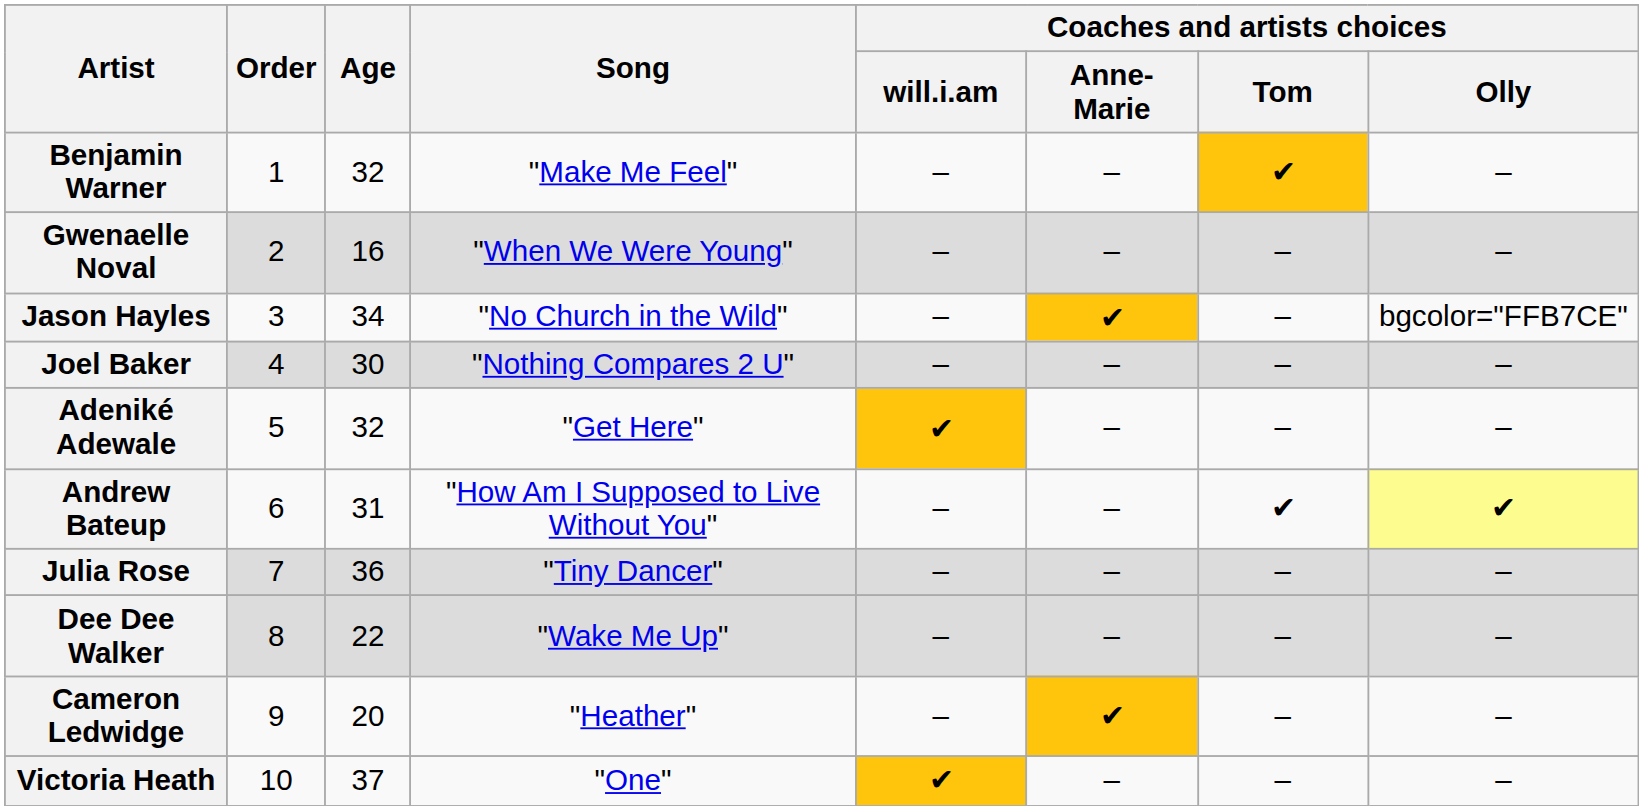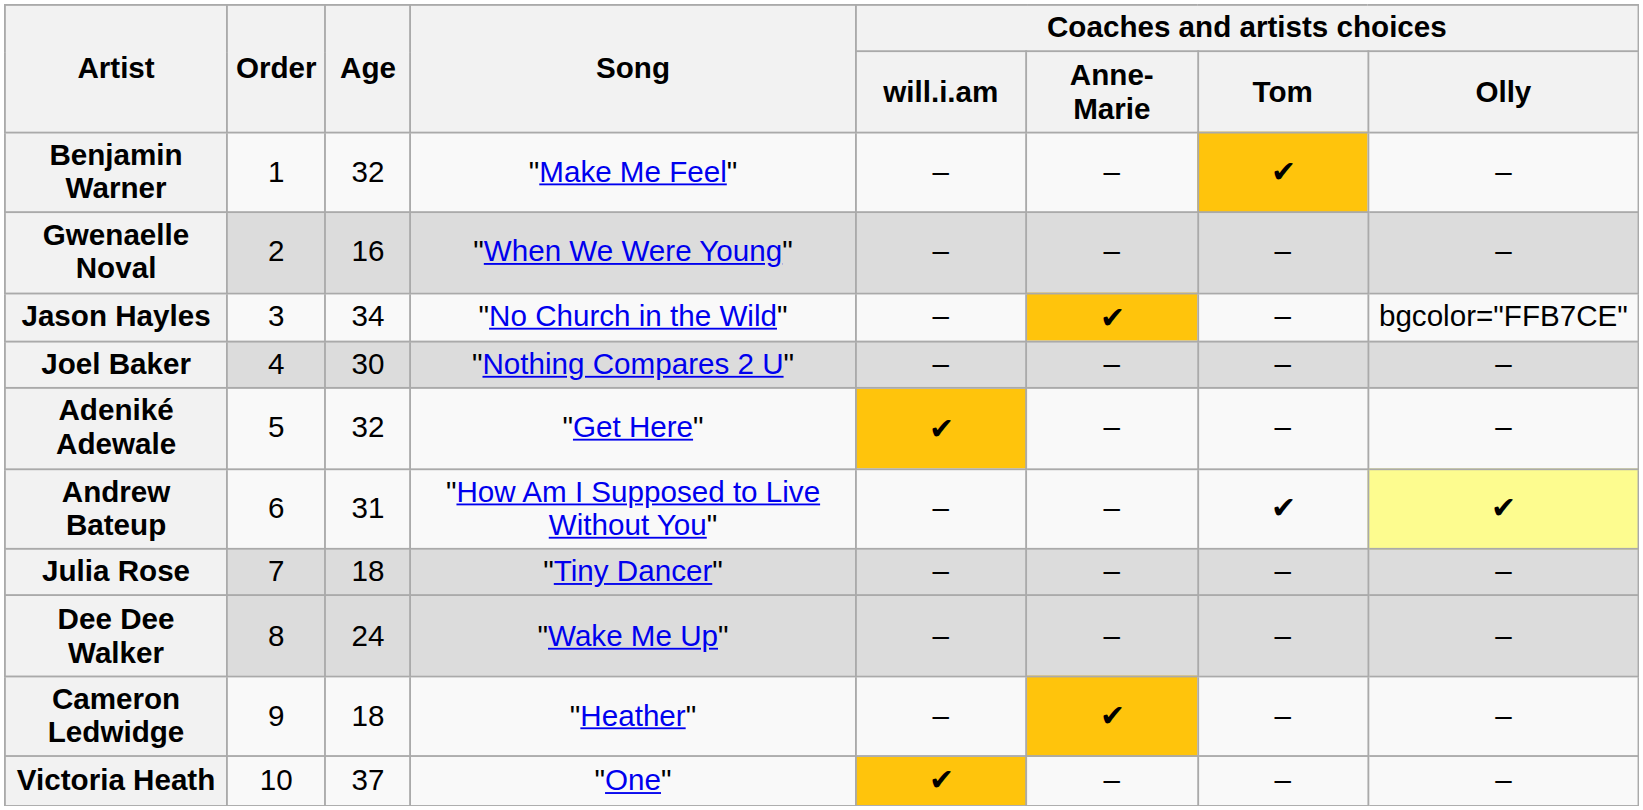(368, 571) 36 -> (368, 571) 18
(368, 635) 22 -> (368, 635) 24
(368, 715) 20 -> (368, 715) 18
